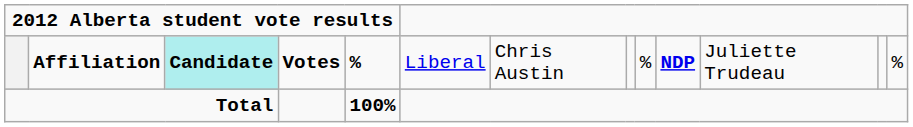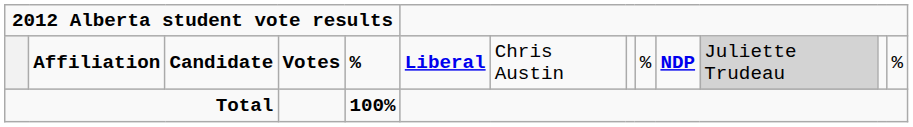(221, 63) paleturquoise background -> (221, 63) no background
(445, 63) normal -> (445, 63) bold
(750, 63) no background -> (750, 63) lightgrey background
